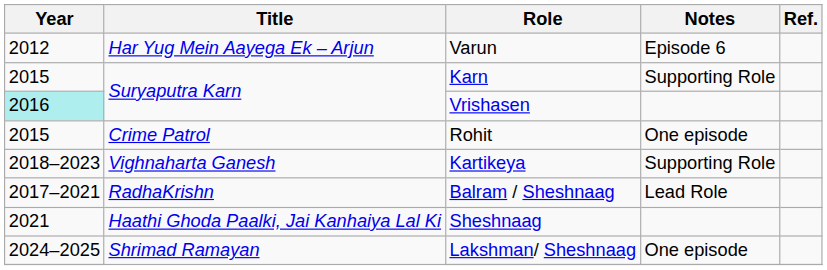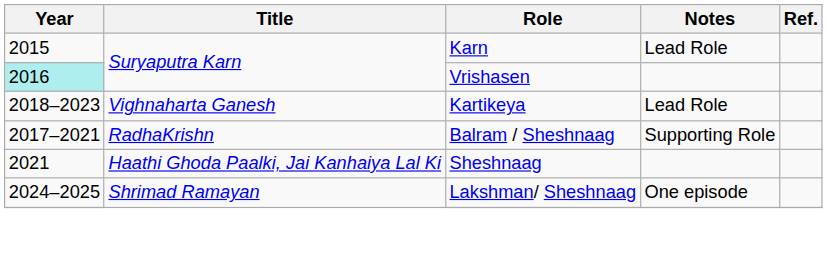- row: (473, 47)
(710, 76) Supporting Role -> (686, 47) Lead Role
- row: (471, 134)
(710, 163) Supporting Role -> (686, 105) Lead Role
(686, 192) Lead Role -> (710, 134) Supporting Role
